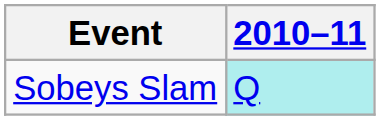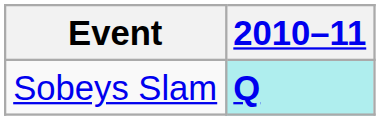(247, 88) normal -> (247, 88) bold
